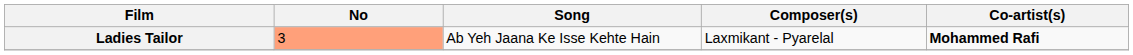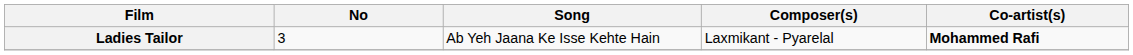(281, 38) lightsalmon background -> (281, 38) no background
